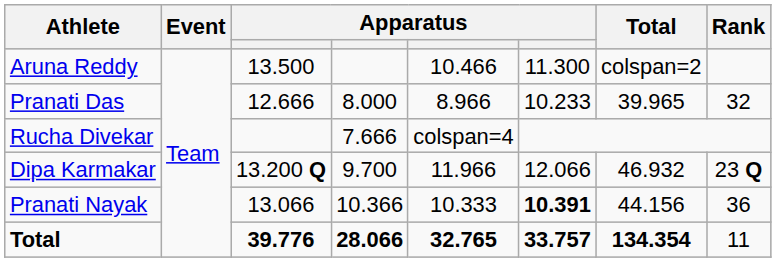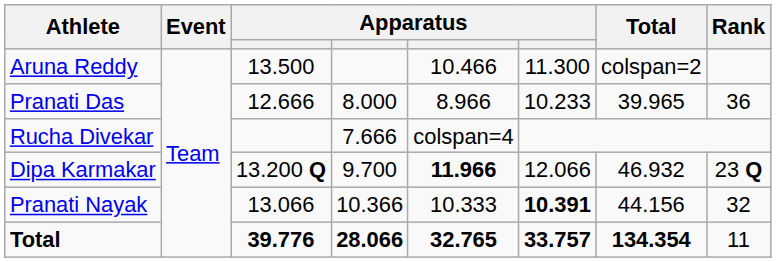(738, 101) 32 -> (738, 101) 36
(464, 171) normal -> (464, 171) bold
(738, 205) 36 -> (738, 205) 32
